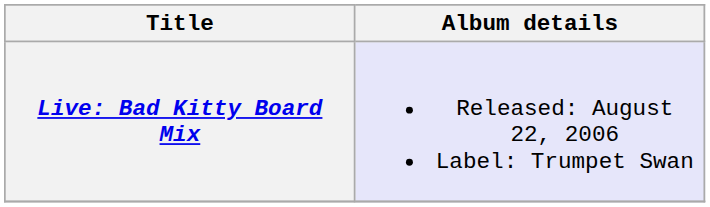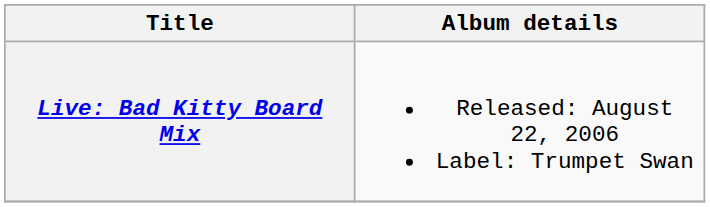(530, 135) lavender background -> (530, 135) no background
